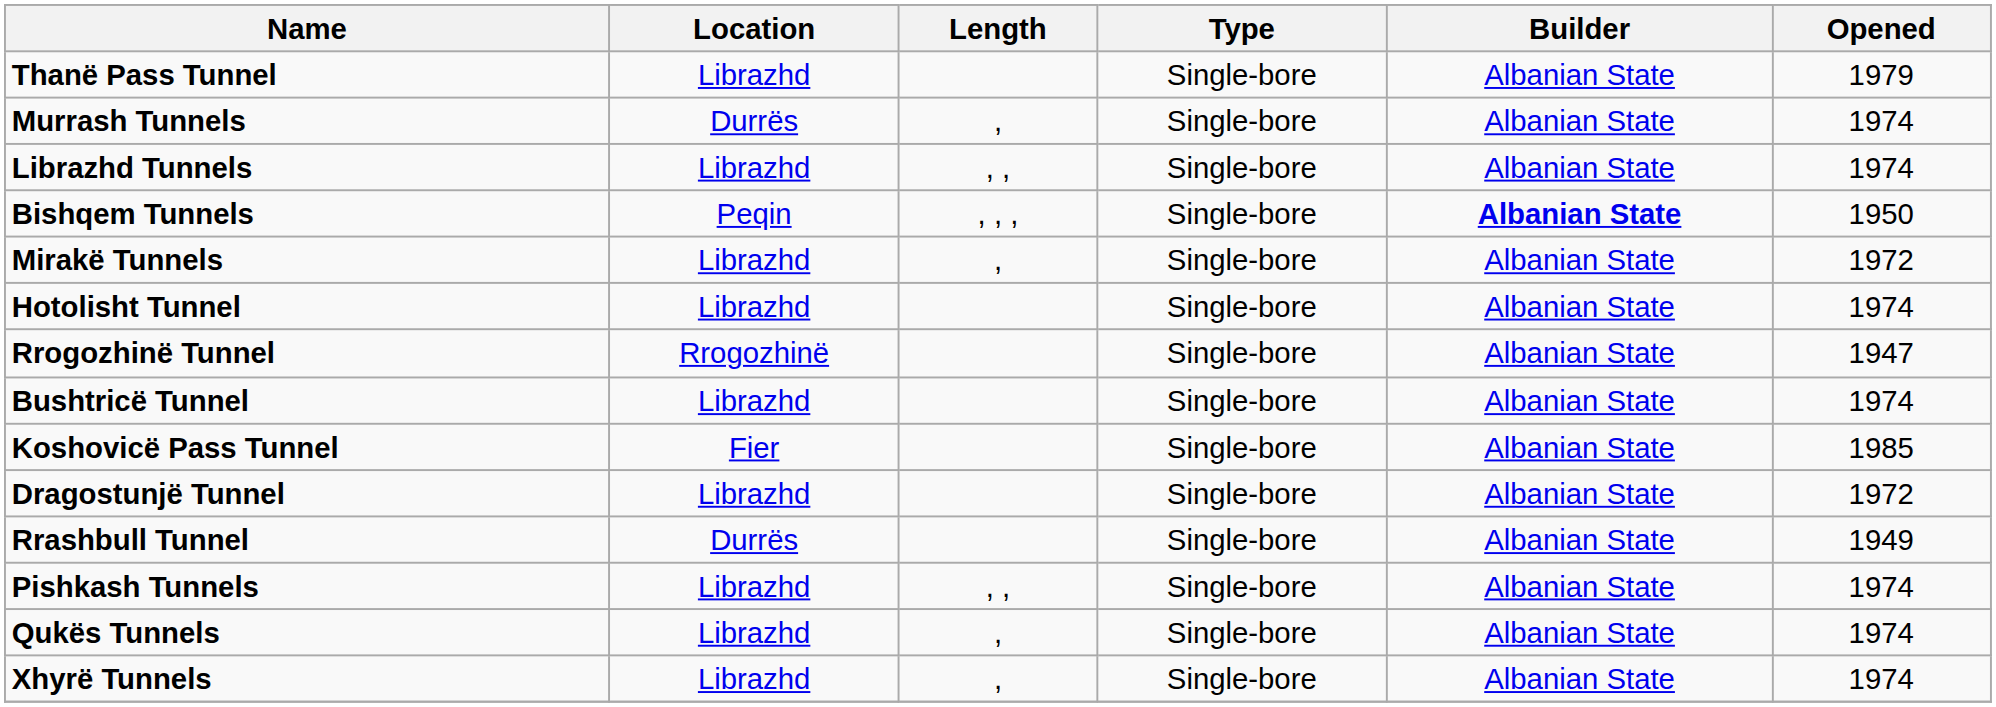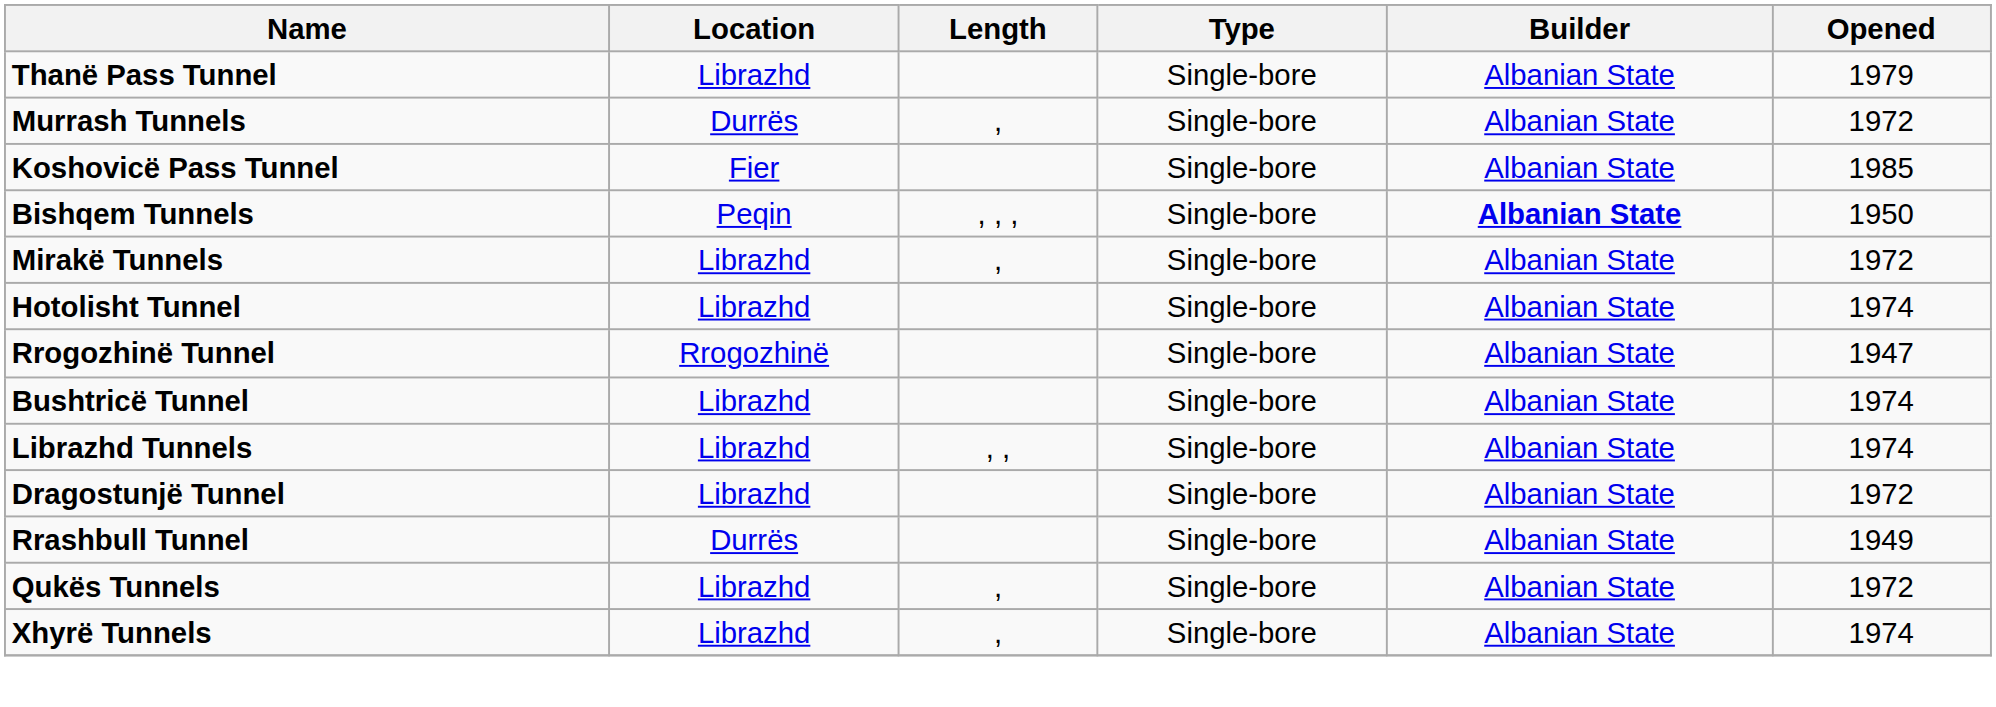(1881, 121) 1974 -> (1881, 121) 1972
rows swapped: (175, 446) <-> (132, 168)
- row: (135, 586)
(1881, 632) 1974 -> (1881, 586) 1972
